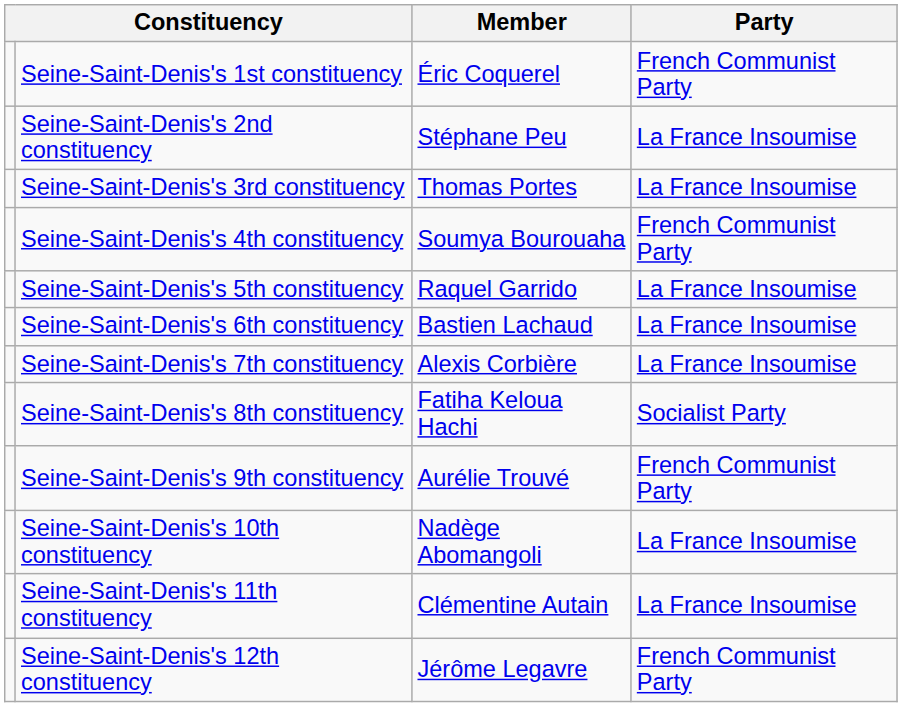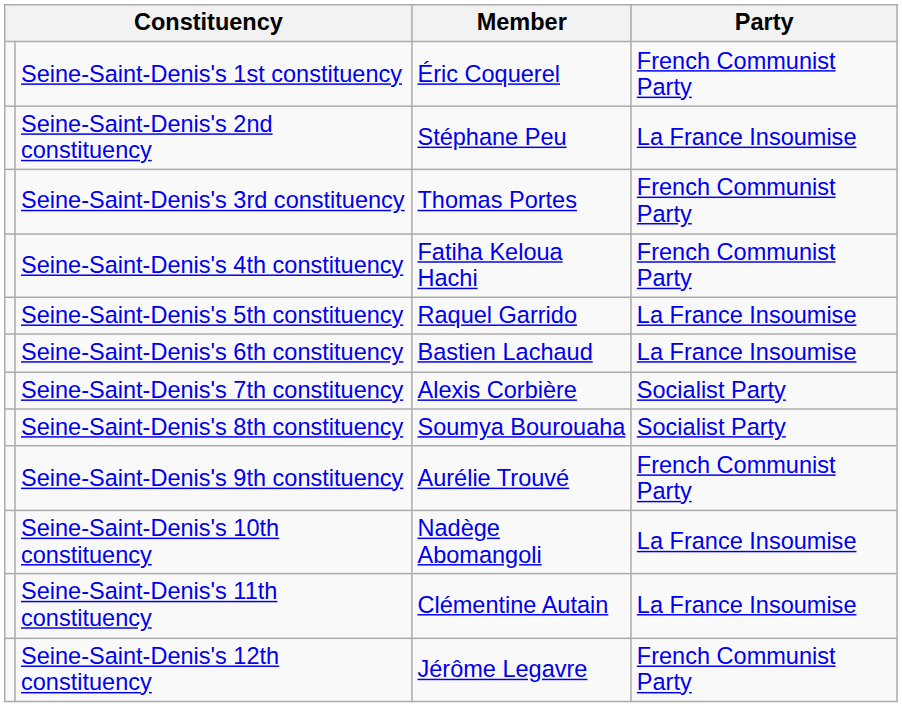(747, 187) La France Insoumise -> (736, 201) French Communist Party
(521, 238) Soumya Bourouaha -> (490, 264) Fatiha Keloua Hachi
(747, 363) La France Insoumise -> (711, 390) Socialist Party
(490, 414) Fatiha Keloua Hachi -> (521, 427) Soumya Bourouaha
